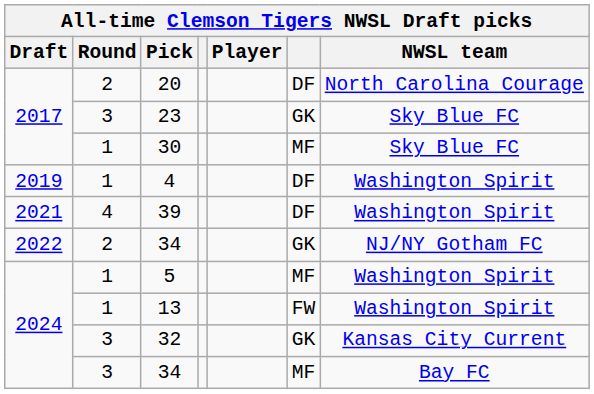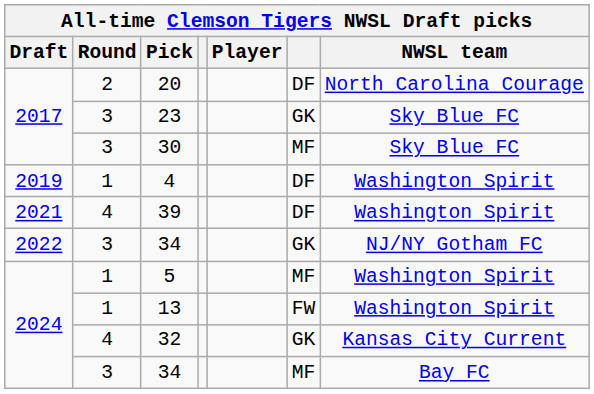(107, 149) 1 -> (107, 149) 3
(107, 245) 2 -> (107, 245) 3
(107, 341) 3 -> (107, 341) 4
